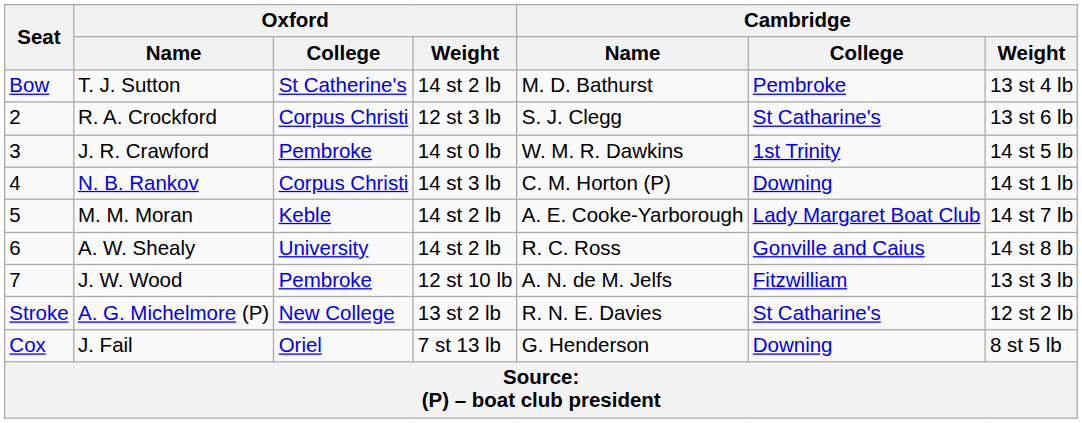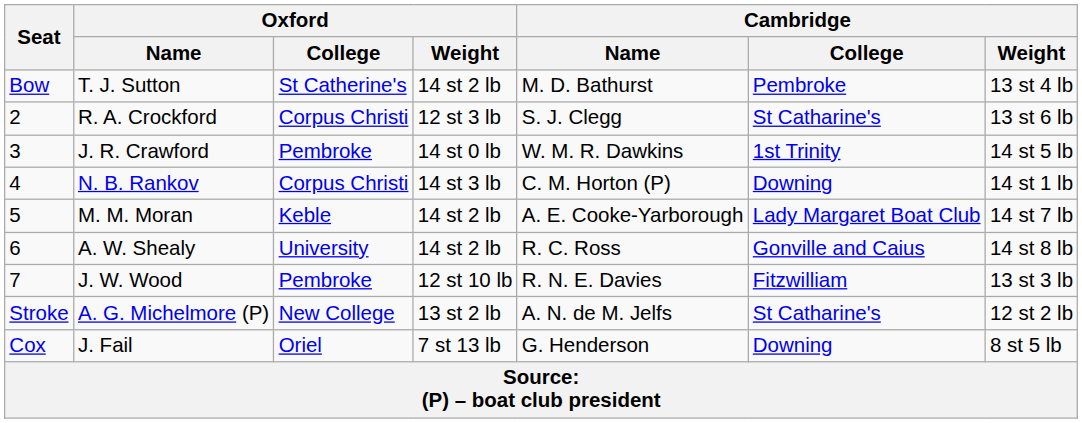(597, 280) A. N. de M. Jelfs -> (592, 280) R. N. E. Davies
(592, 313) R. N. E. Davies -> (597, 313) A. N. de M. Jelfs
